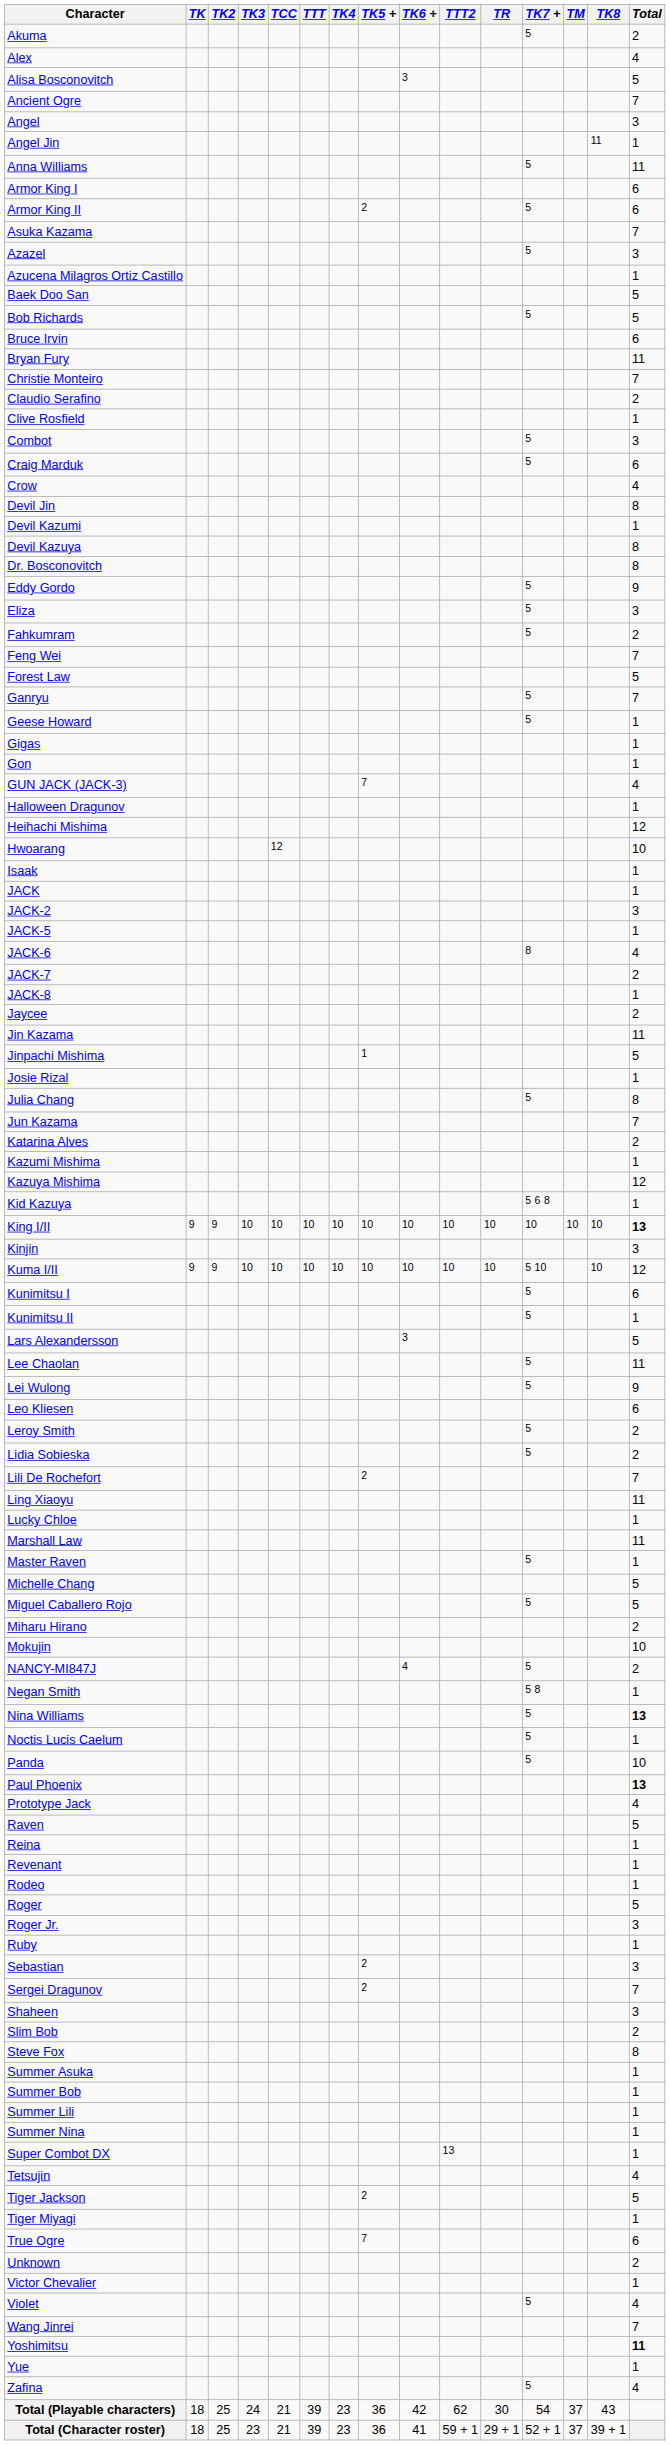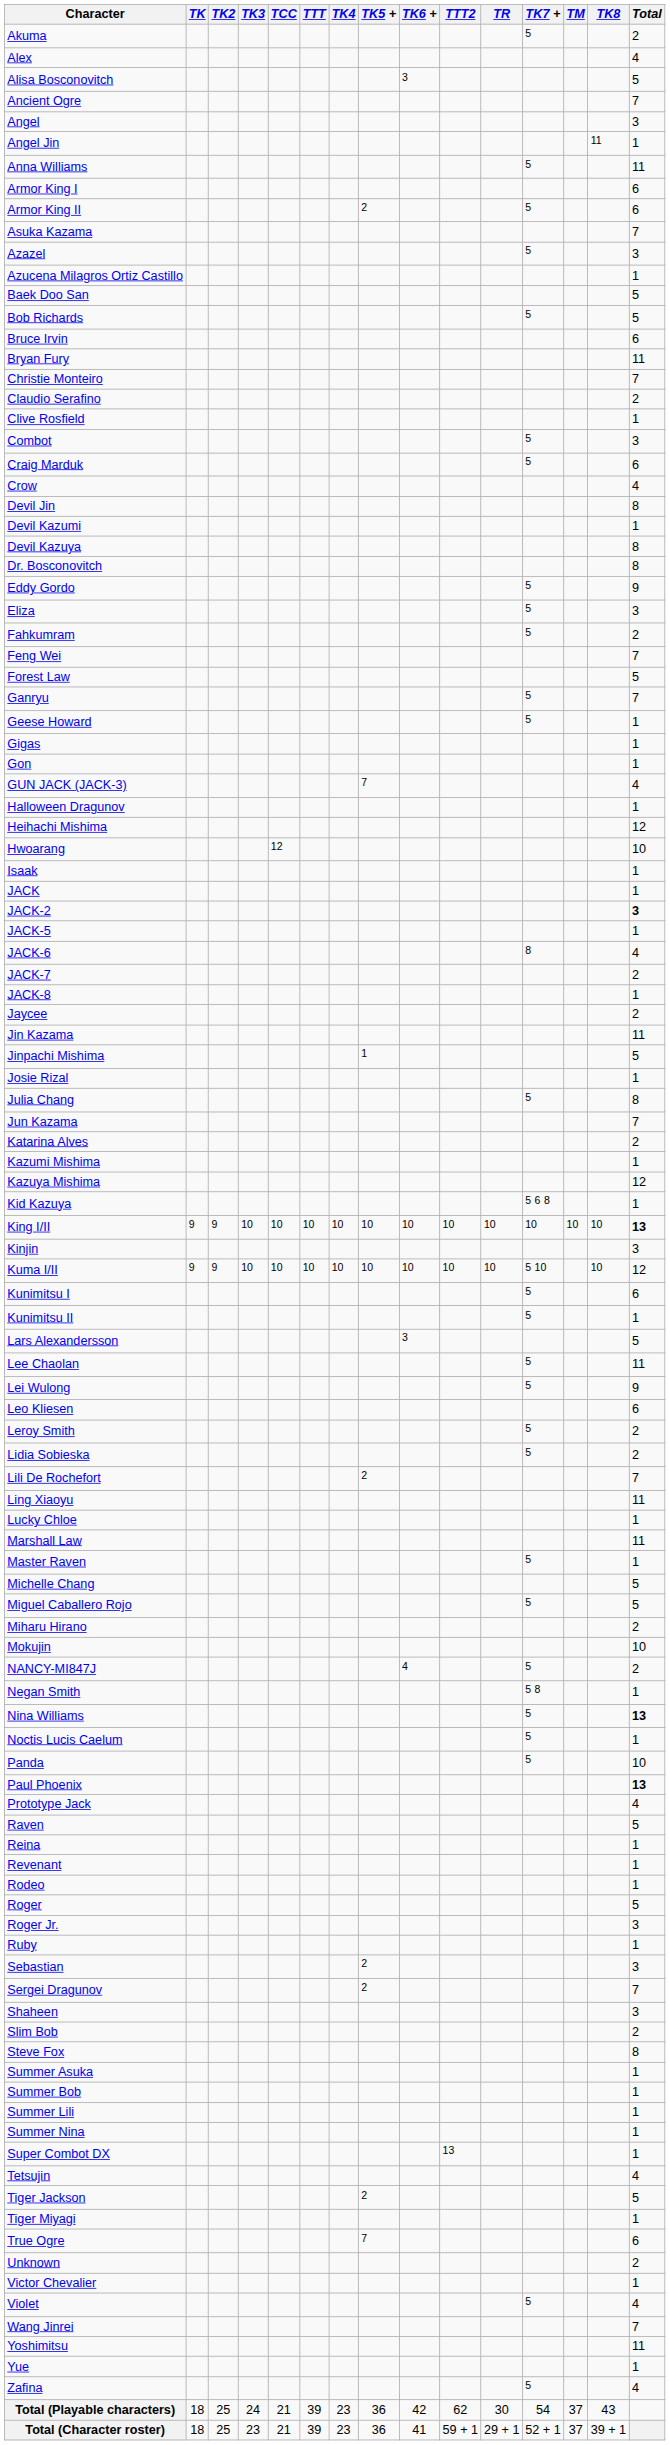(635, 911) normal -> (635, 911) bold
(639, 2346) bold -> (639, 2346) normal
